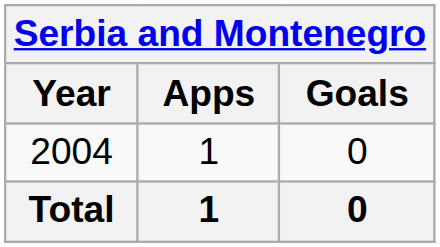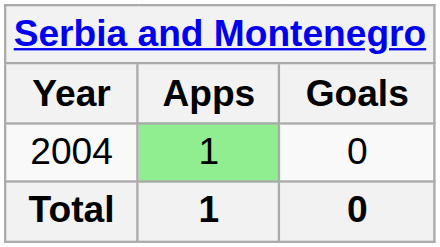(209, 151) no background -> (209, 151) lightgreen background
